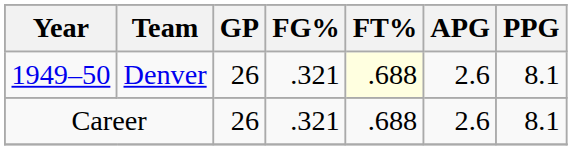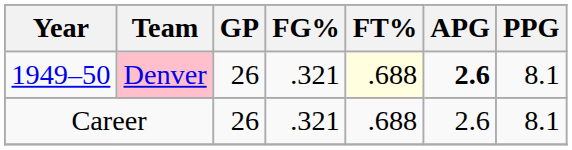(165, 74) no background -> (165, 74) pink background
(472, 74) normal -> (472, 74) bold
